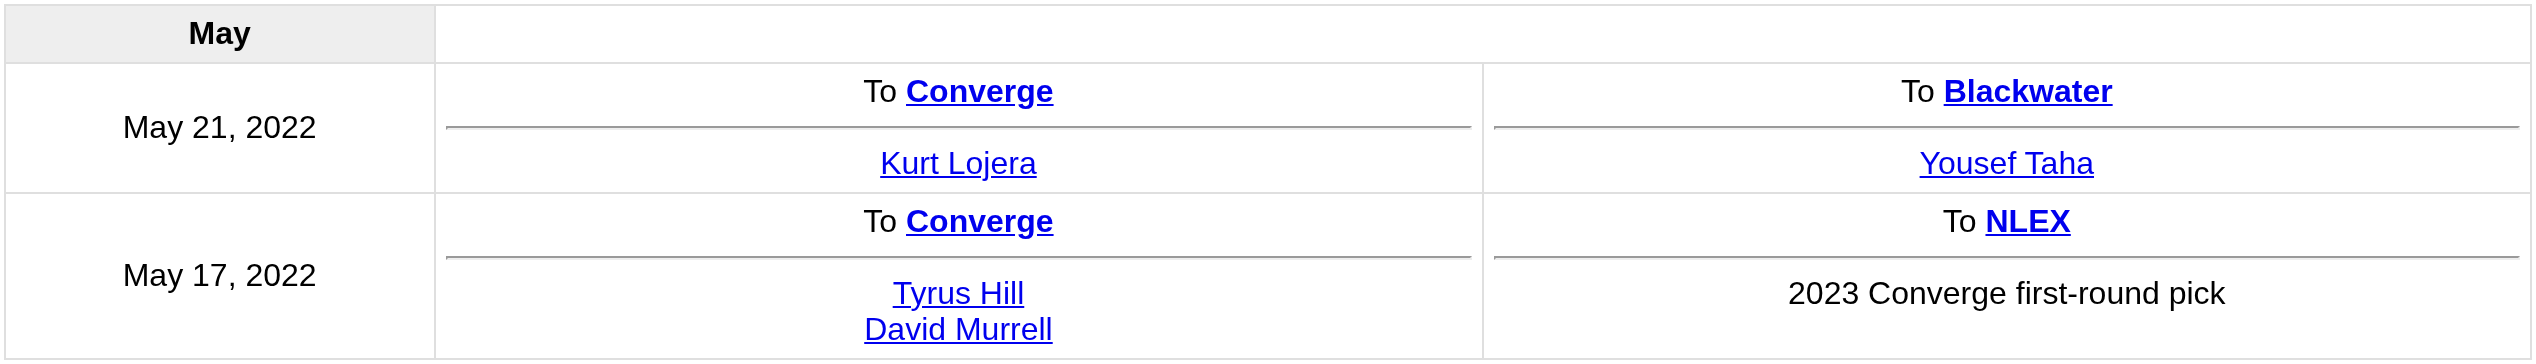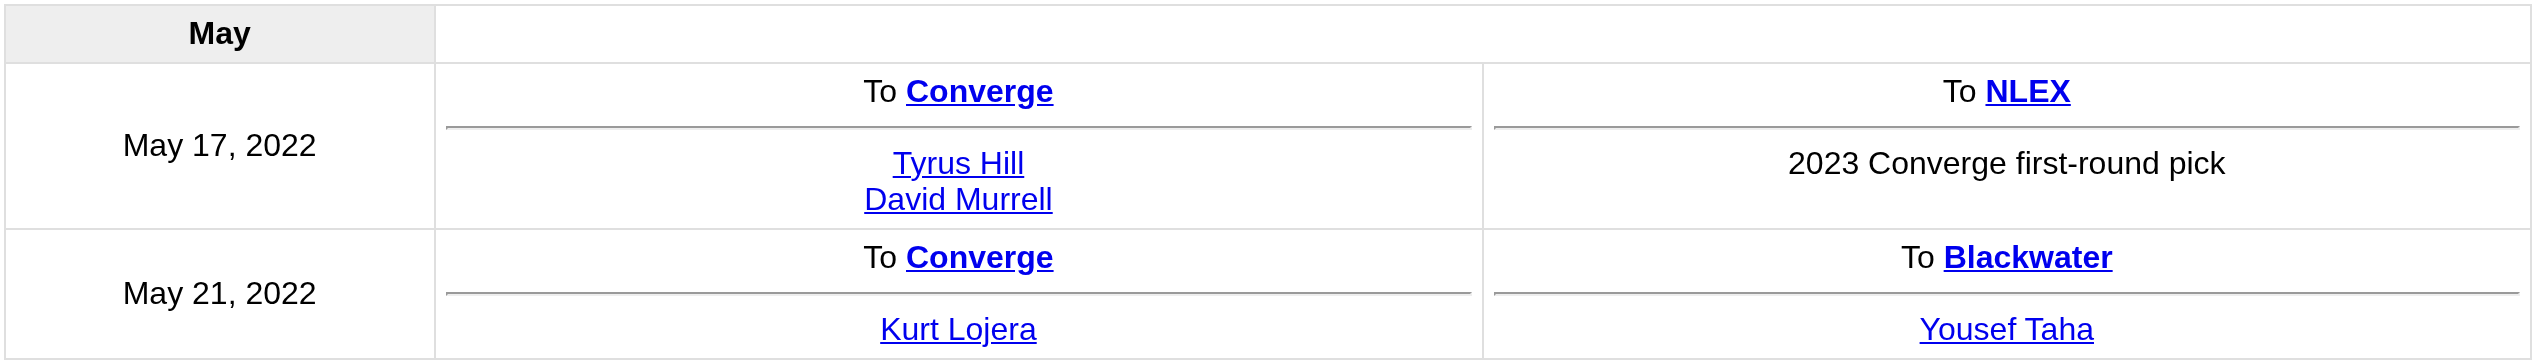rows swapped: (220, 275) <-> (220, 127)
